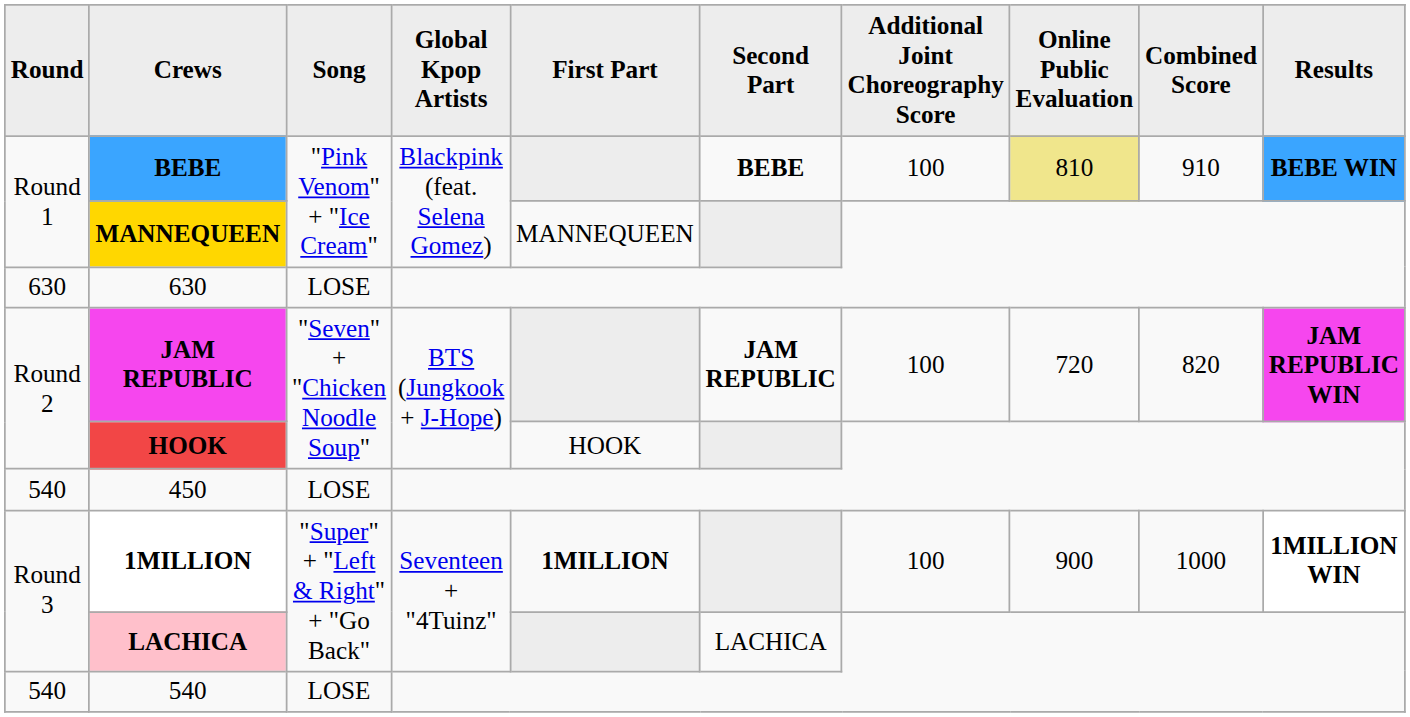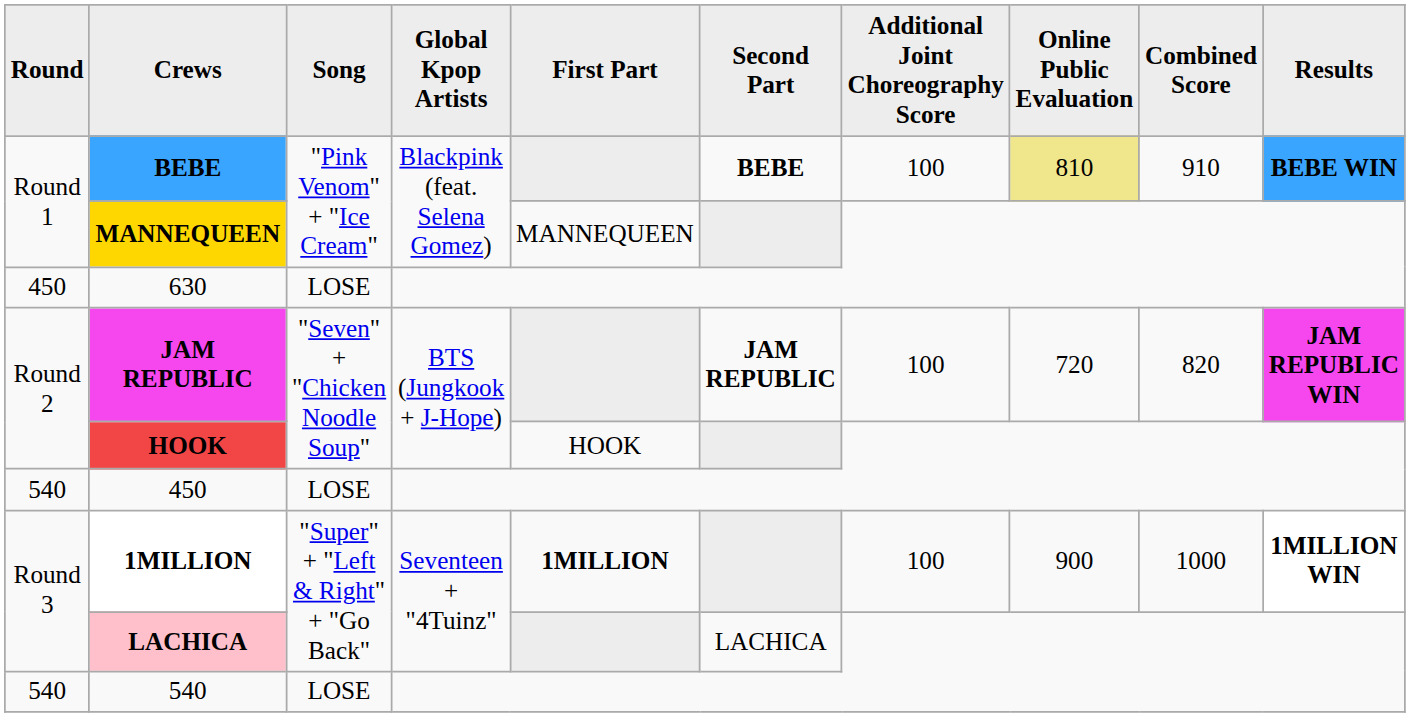(47, 287) 630 -> (47, 287) 450
